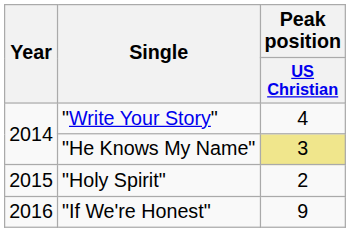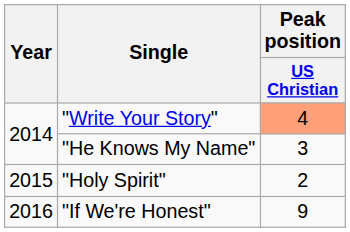(303, 118) no background -> (303, 118) lightsalmon background
(303, 149) khaki background -> (303, 149) no background
